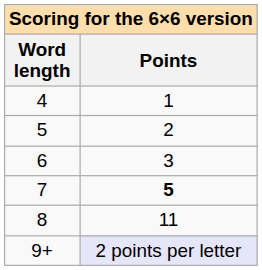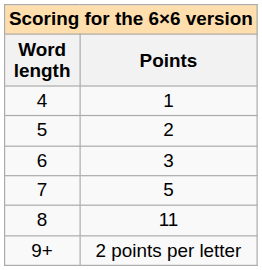(168, 190) bold -> (168, 190) normal
(168, 250) lavender background -> (168, 250) no background
